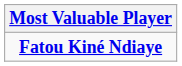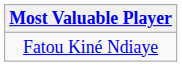(91, 46) bold -> (91, 46) normal
